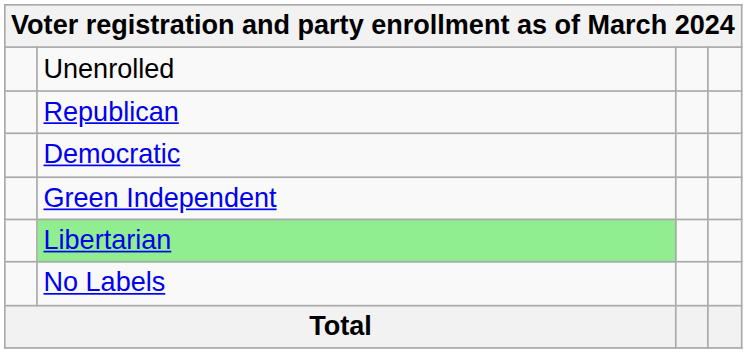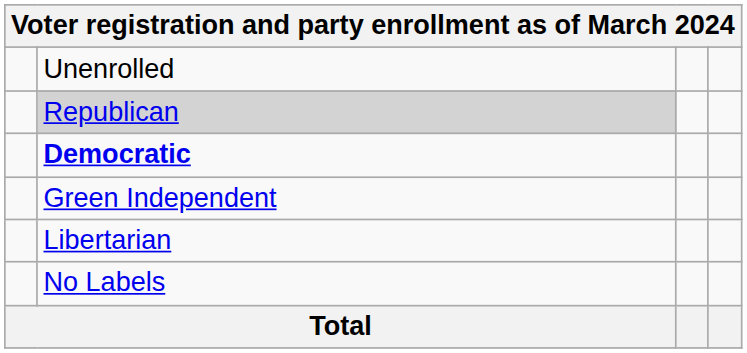(111, 111) no background -> (111, 111) lightgrey background
(112, 154) normal -> (117, 154) bold
(107, 240) lightgreen background -> (107, 240) no background
